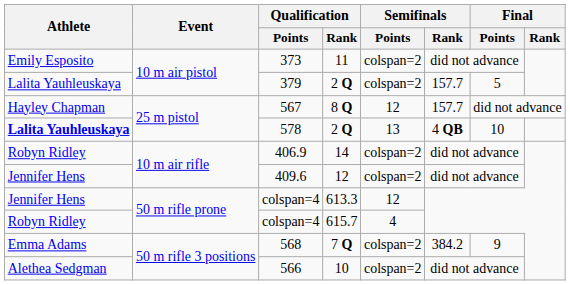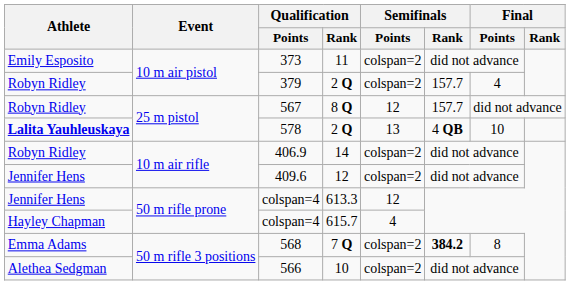(64, 84) Lalita Yauhleuskaya -> (47, 84) Robyn Ridley
(497, 84) 5 -> (497, 84) 4
(56, 107) Hayley Chapman -> (47, 107) Robyn Ridley
(47, 222) Robyn Ridley -> (56, 222) Hayley Chapman
(447, 245) normal -> (447, 245) bold
(497, 245) 9 -> (497, 245) 8
